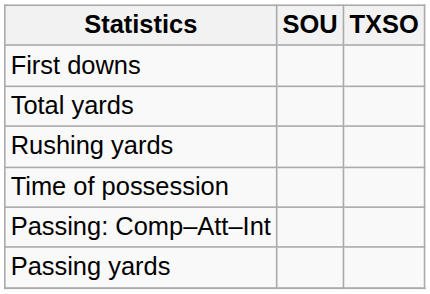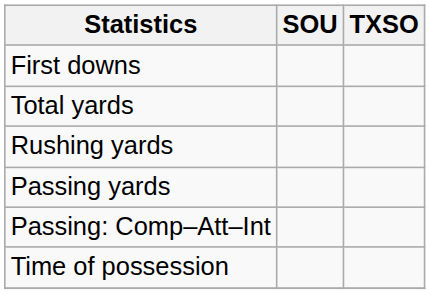rows swapped: (91, 267) <-> (120, 186)
